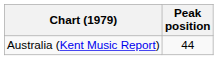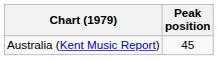(188, 45) 44 -> (188, 45) 45
